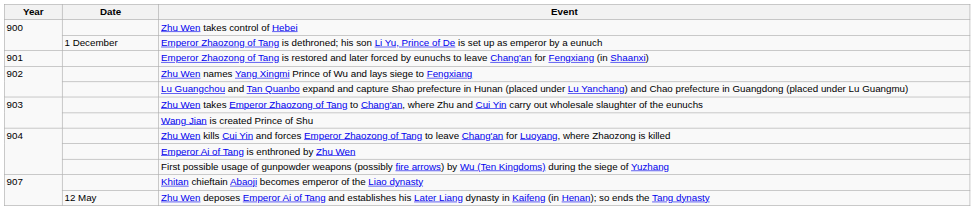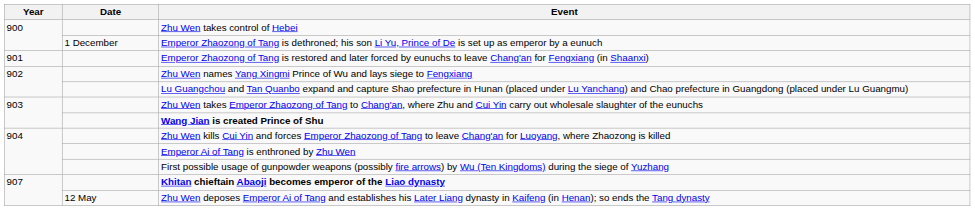(237, 120) normal -> (242, 120) bold
(292, 182) normal -> (303, 182) bold
